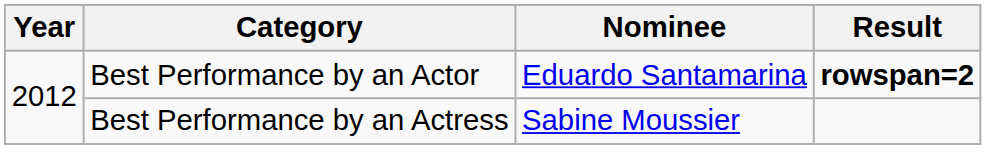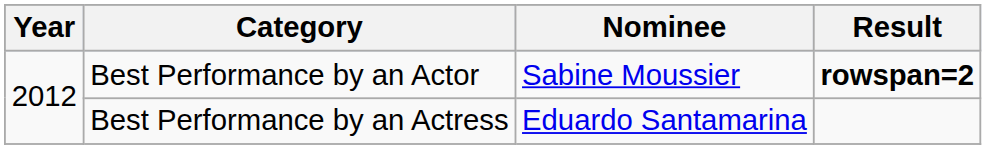(664, 74) Eduardo Santamarina -> (631, 74) Sabine Moussier
(631, 120) Sabine Moussier -> (664, 120) Eduardo Santamarina
